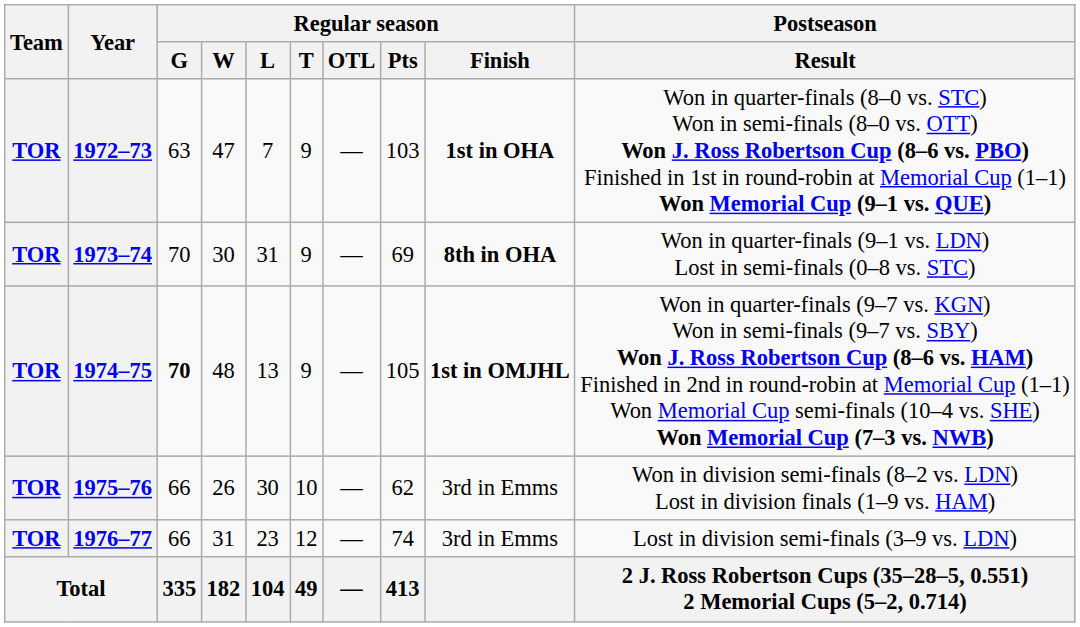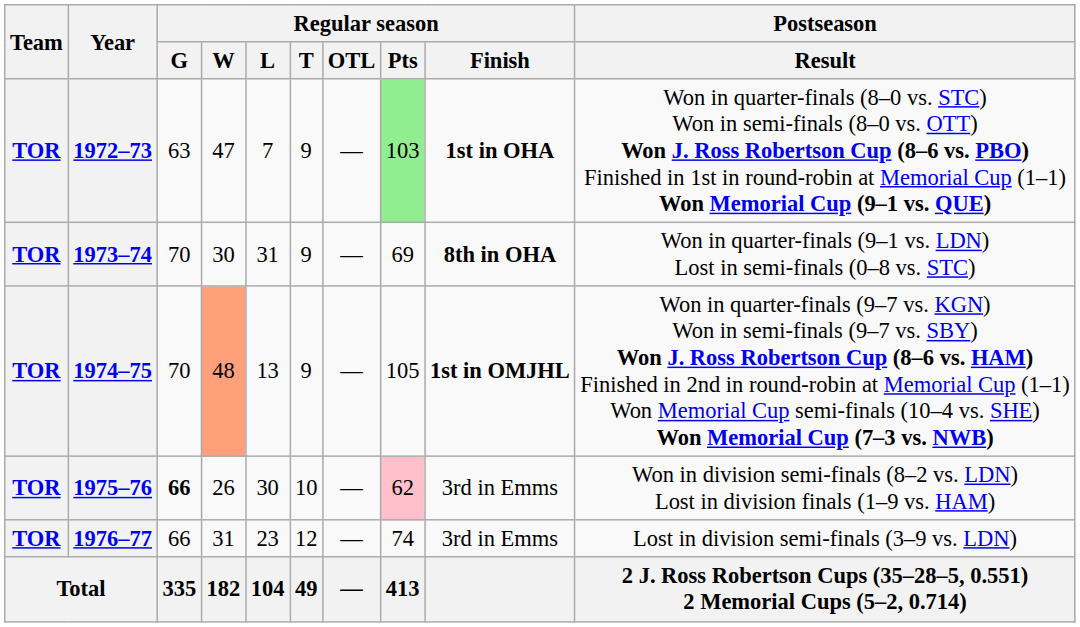(403, 150) no background -> (403, 150) lightgreen background
(179, 371) bold -> (179, 371) normal
(223, 371) no background -> (223, 371) lightsalmon background
(179, 488) normal -> (179, 488) bold
(403, 488) no background -> (403, 488) pink background
